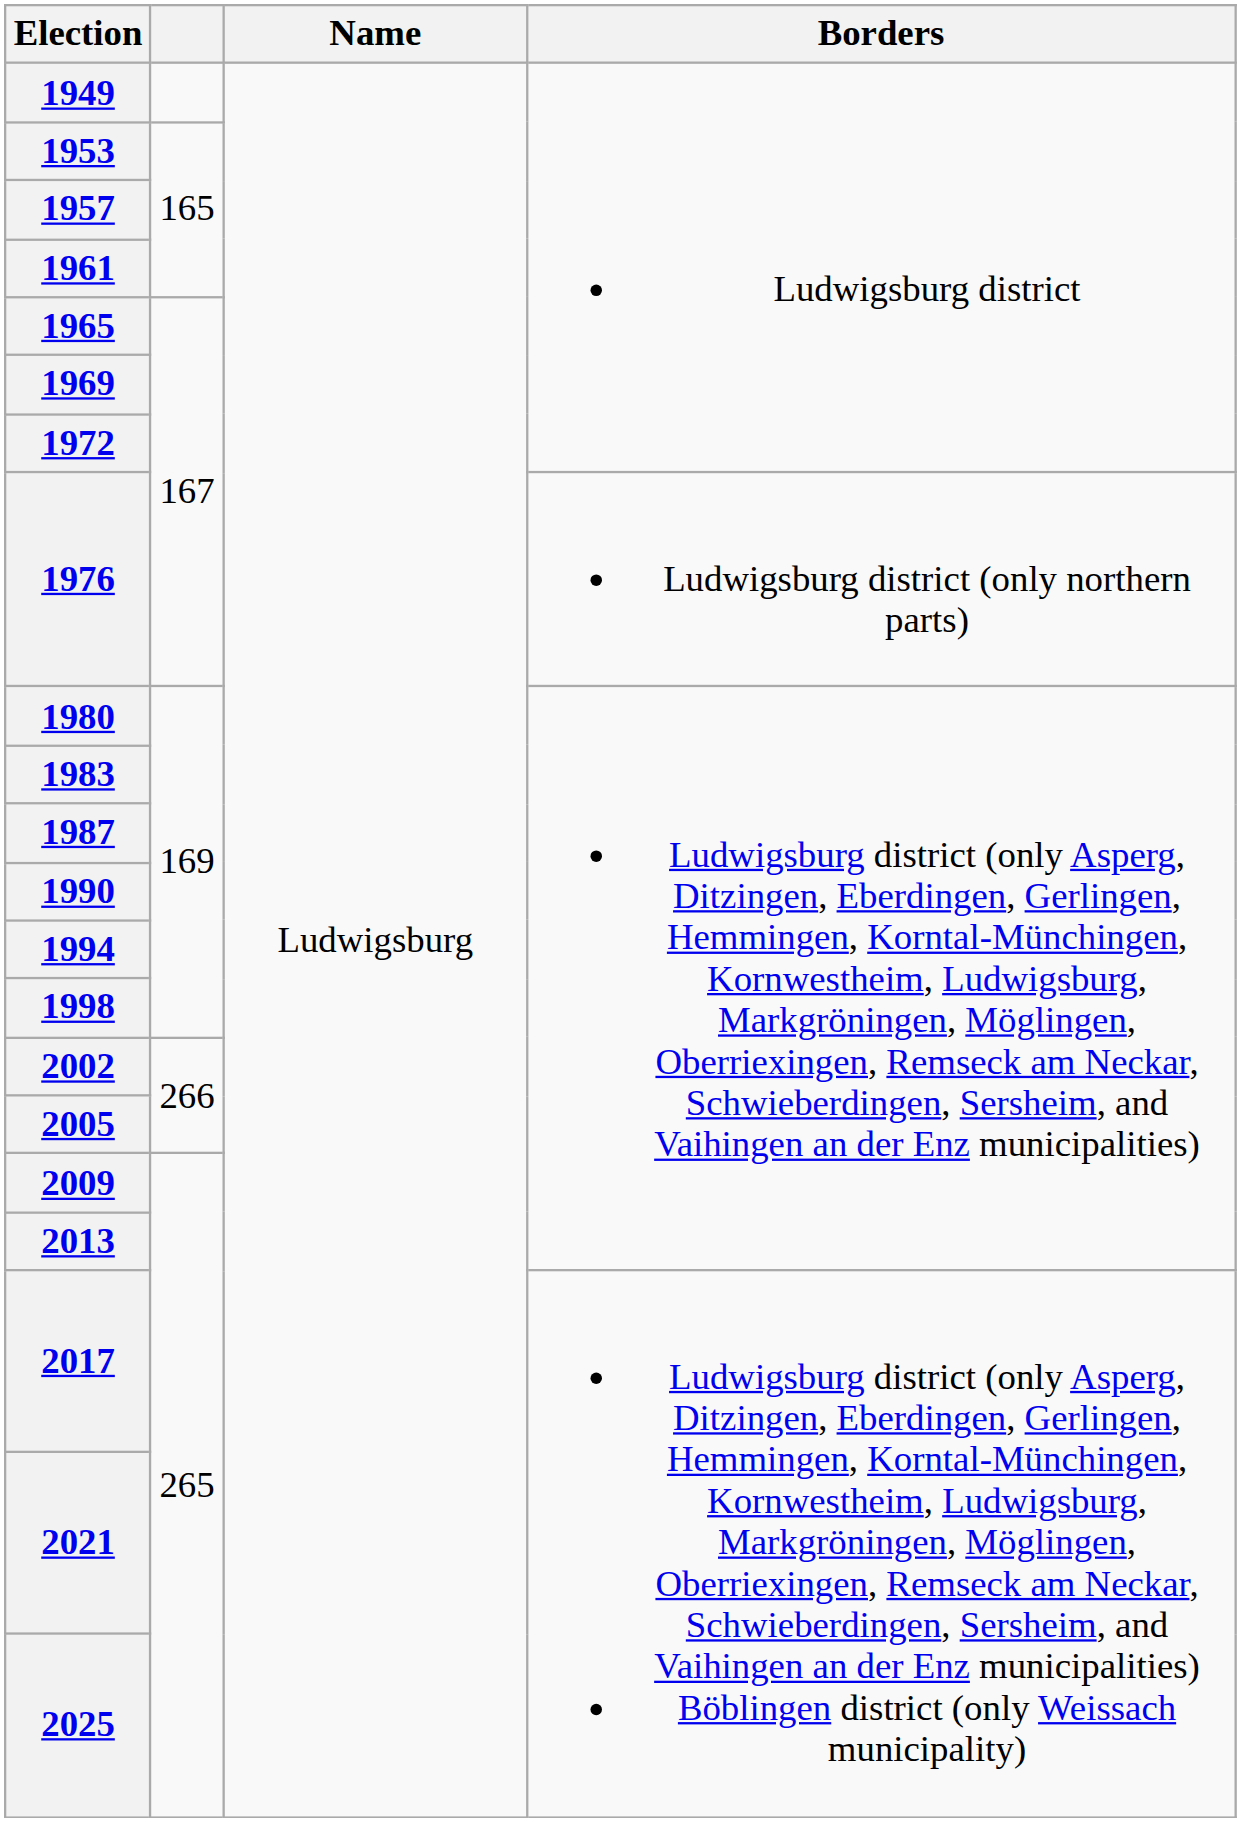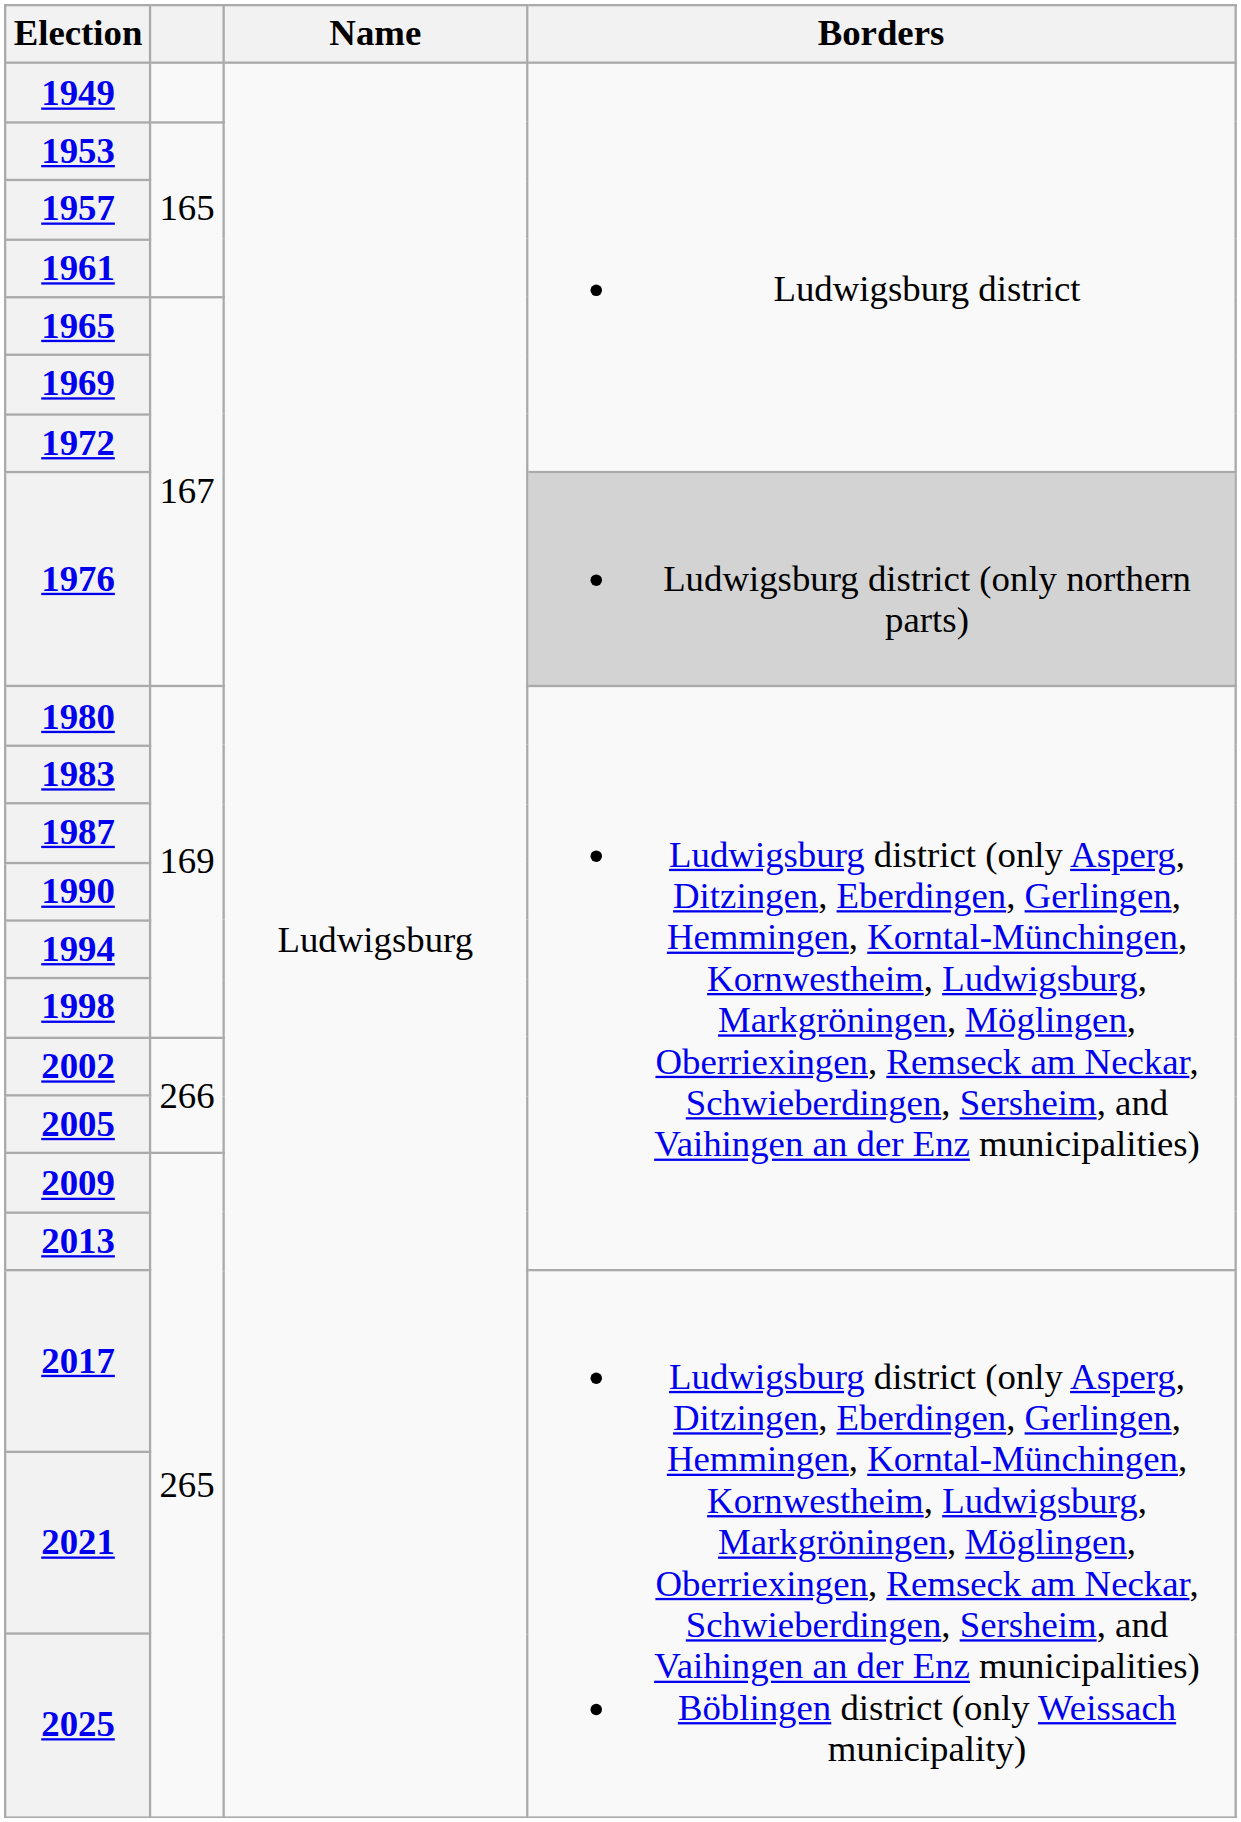(881, 600) no background -> (881, 600) lightgrey background
